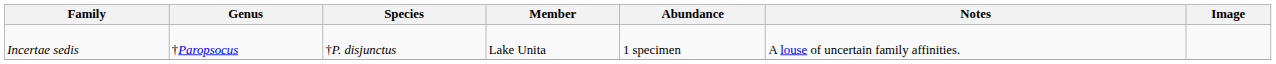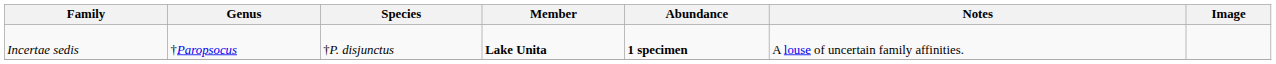(517, 49) normal -> (516, 49) bold
(652, 49) normal -> (658, 49) bold
